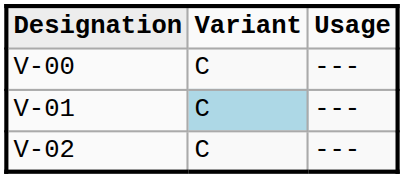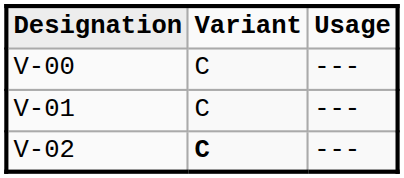(202, 110) lightblue background -> (202, 110) no background
(202, 152) normal -> (202, 152) bold
